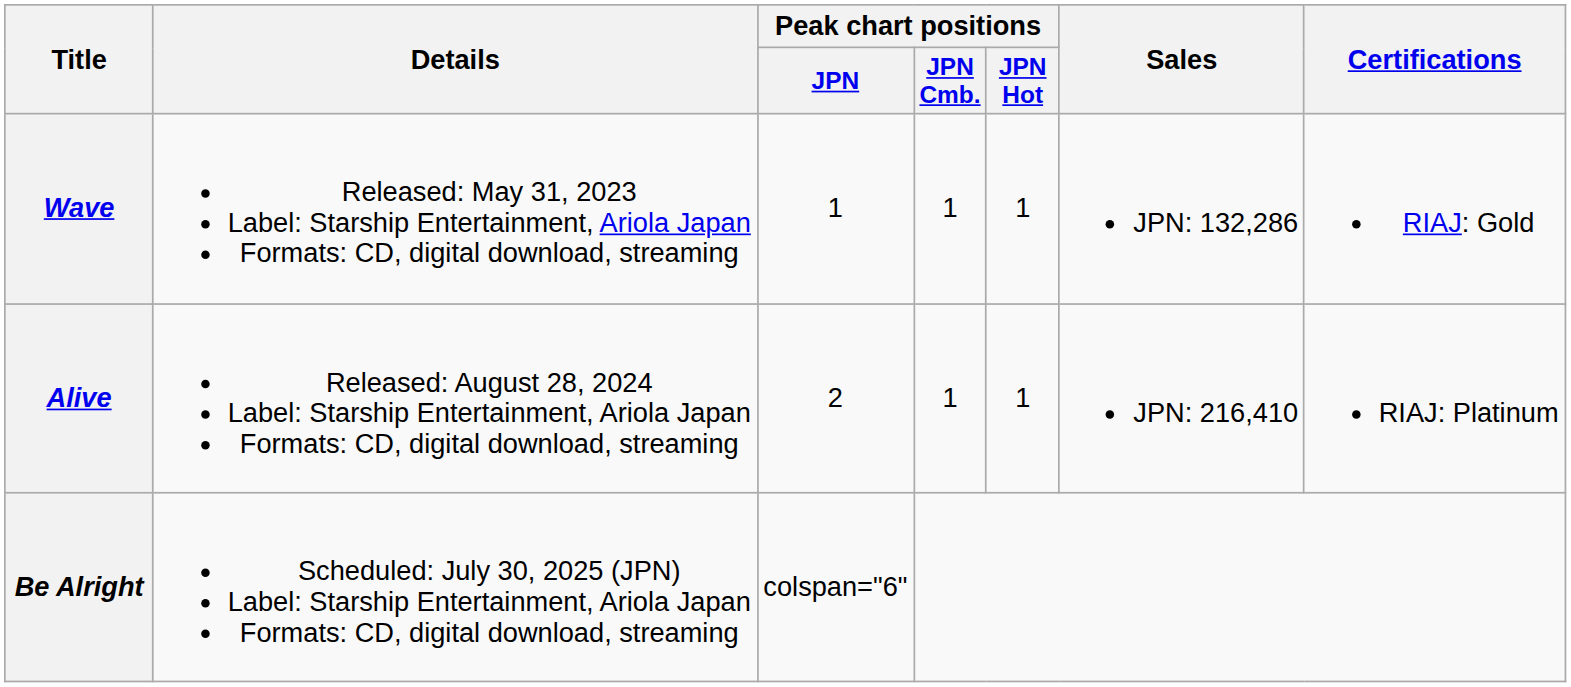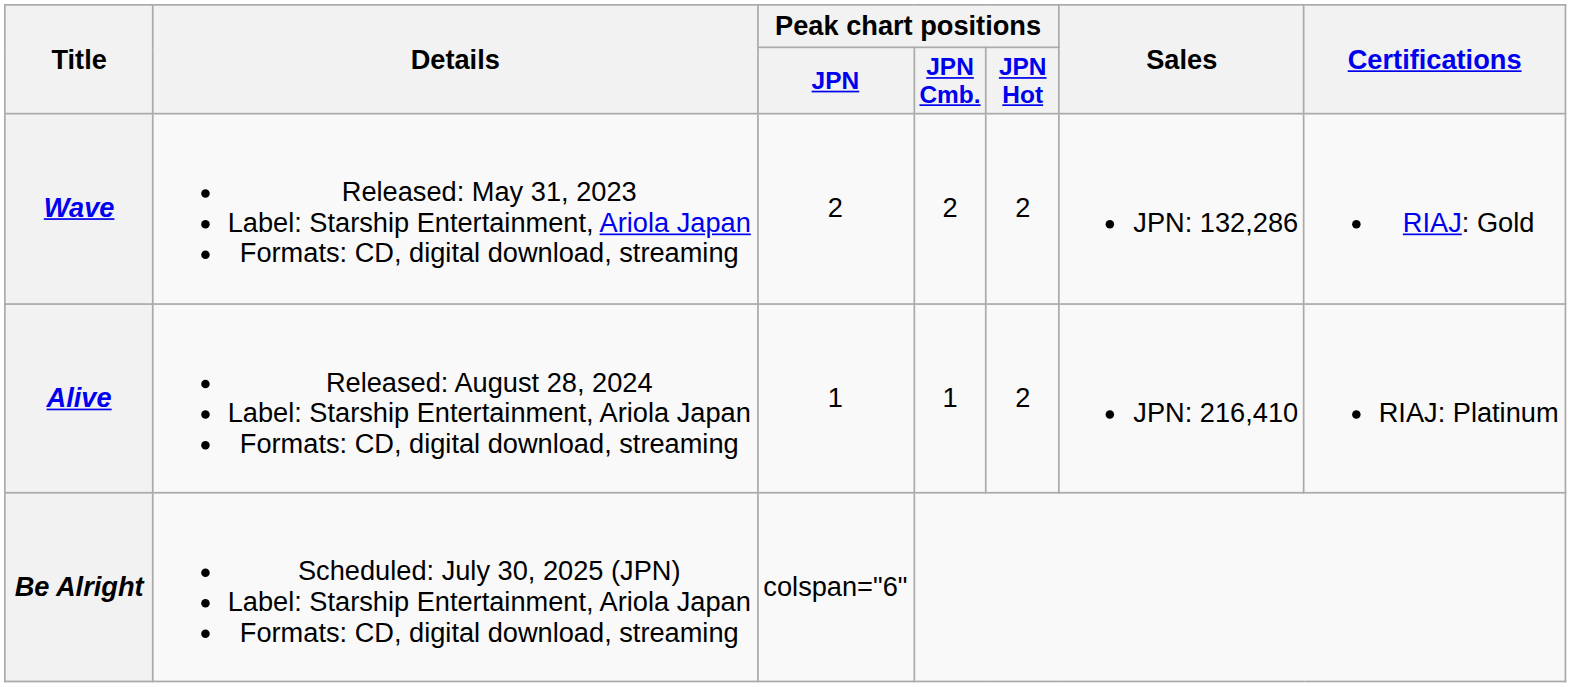(835, 208) 1 -> (835, 208) 2
(950, 208) 1 -> (950, 208) 2
(1023, 208) 1 -> (1023, 208) 2
(835, 397) 2 -> (835, 397) 1
(1023, 397) 1 -> (1023, 397) 2
